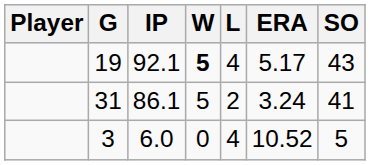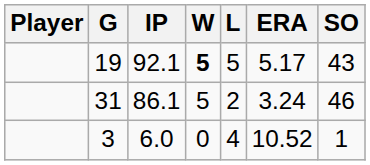(233, 62) 4 -> (233, 62) 5
(341, 100) 41 -> (341, 100) 46
(341, 139) 5 -> (341, 139) 1
